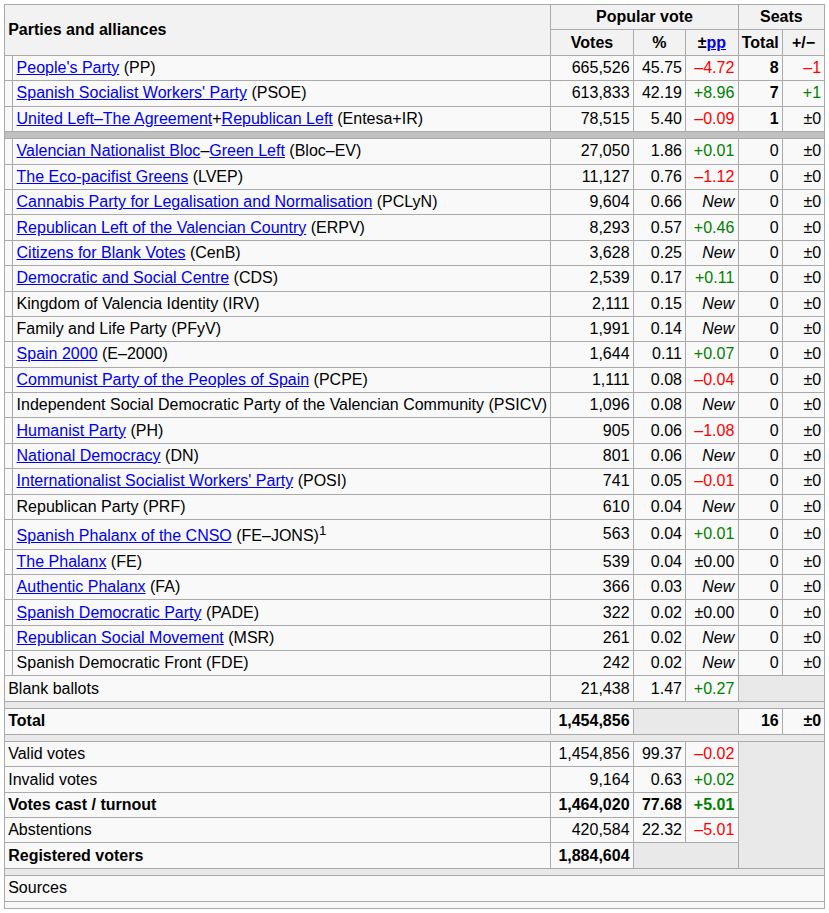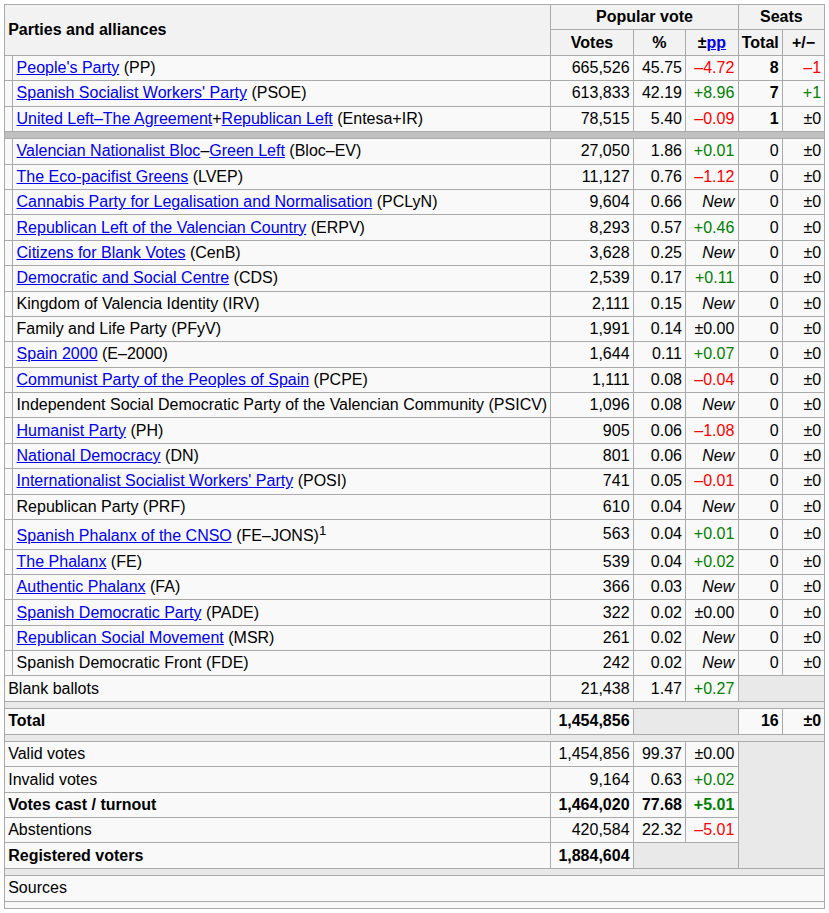(718, 329) New -> (714, 329) ±0.00
(714, 561) ±0.00 -> (714, 561) +0.02
(714, 754) –0.02 -> (714, 754) ±0.00
